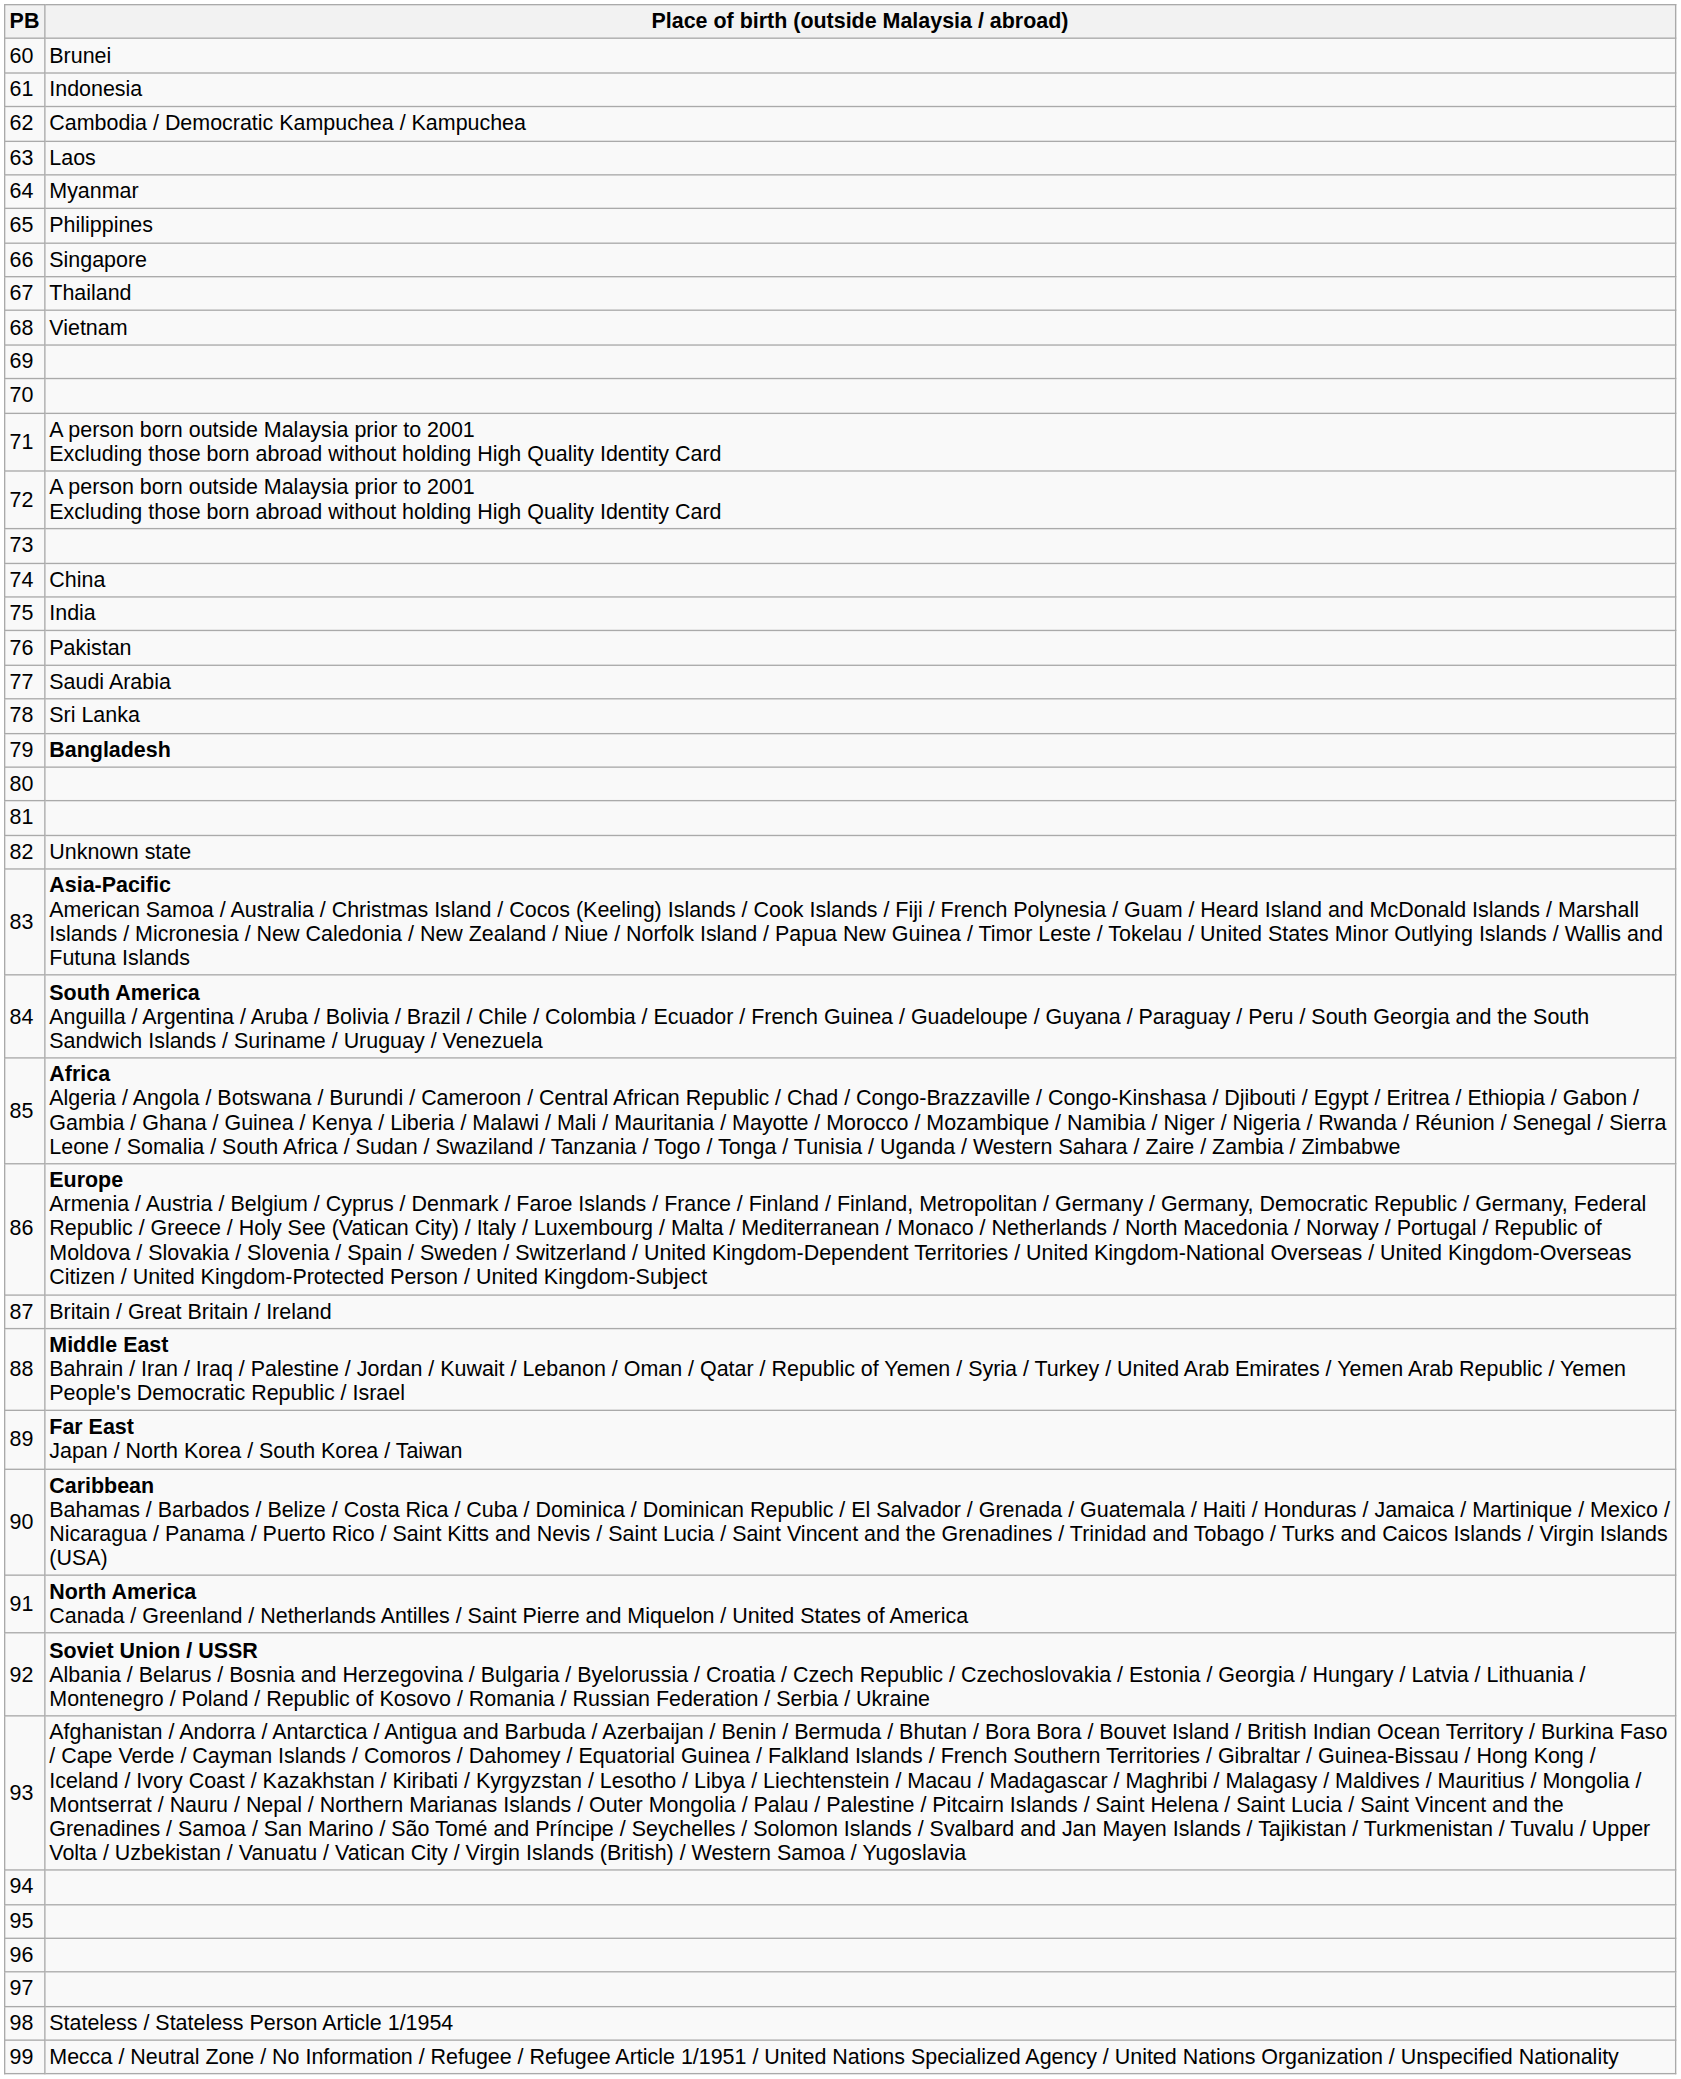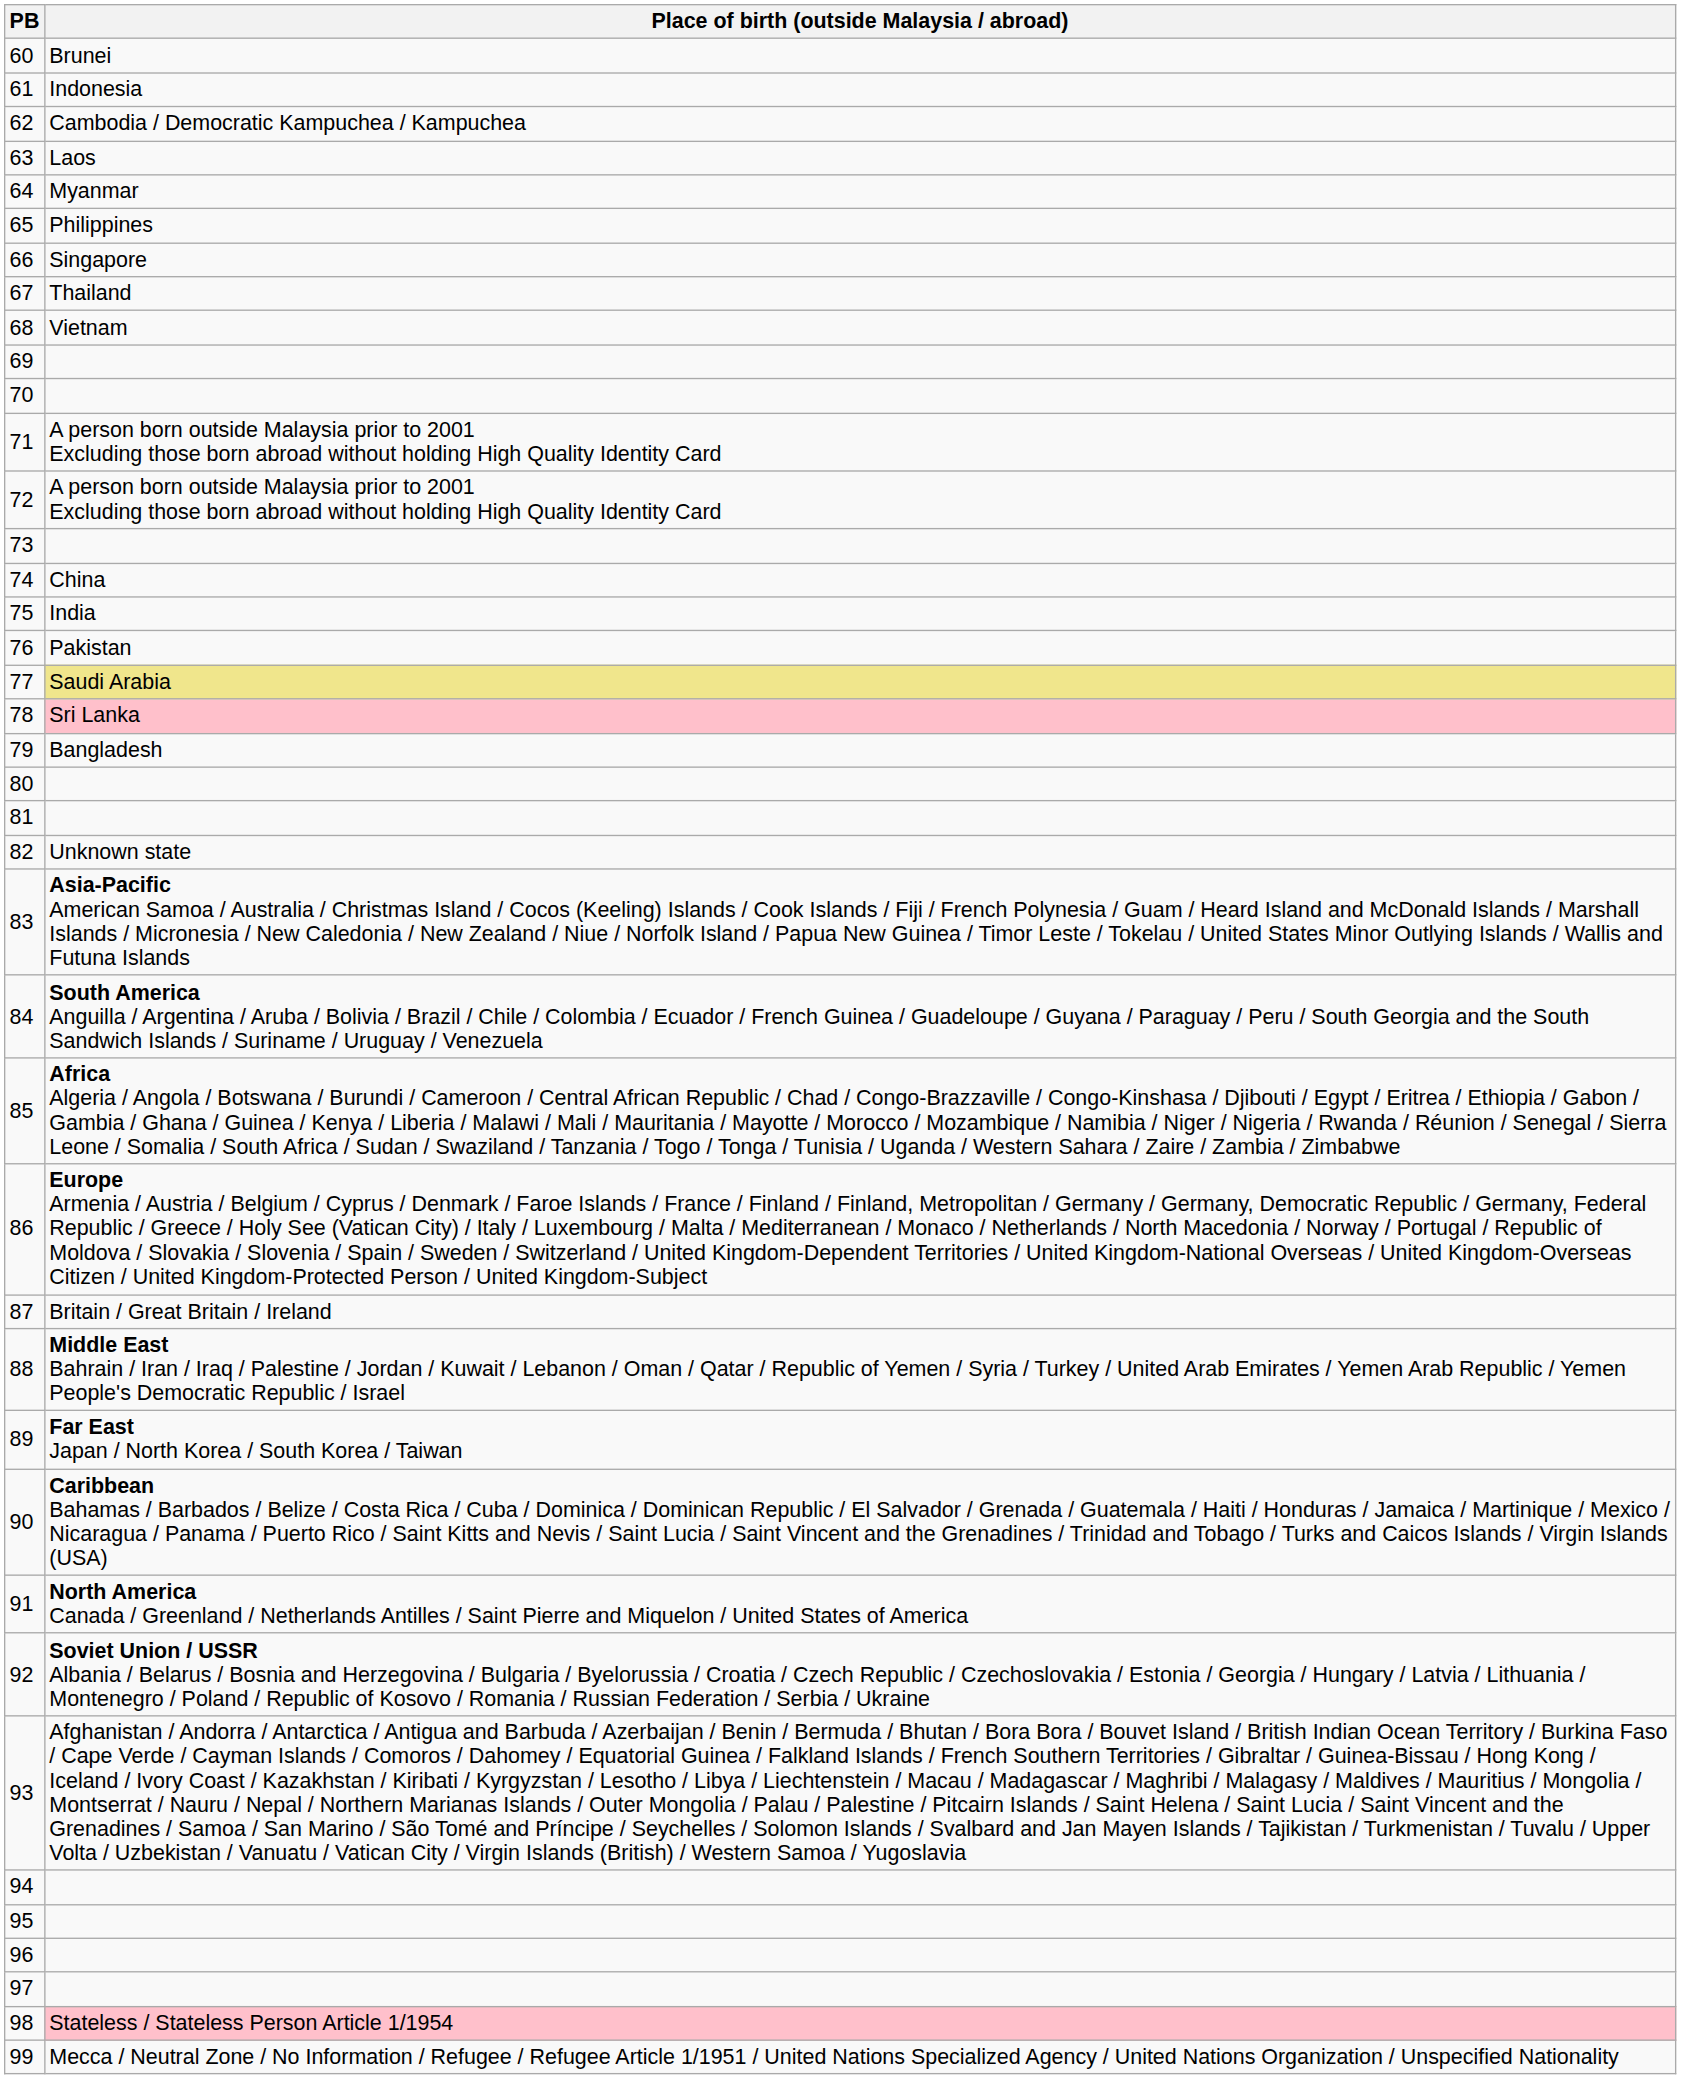(110, 681) no background -> (110, 681) khaki background
(95, 715) no background -> (95, 715) pink background
(110, 749) bold -> (106, 749) normal
(251, 2022) no background -> (251, 2022) pink background
